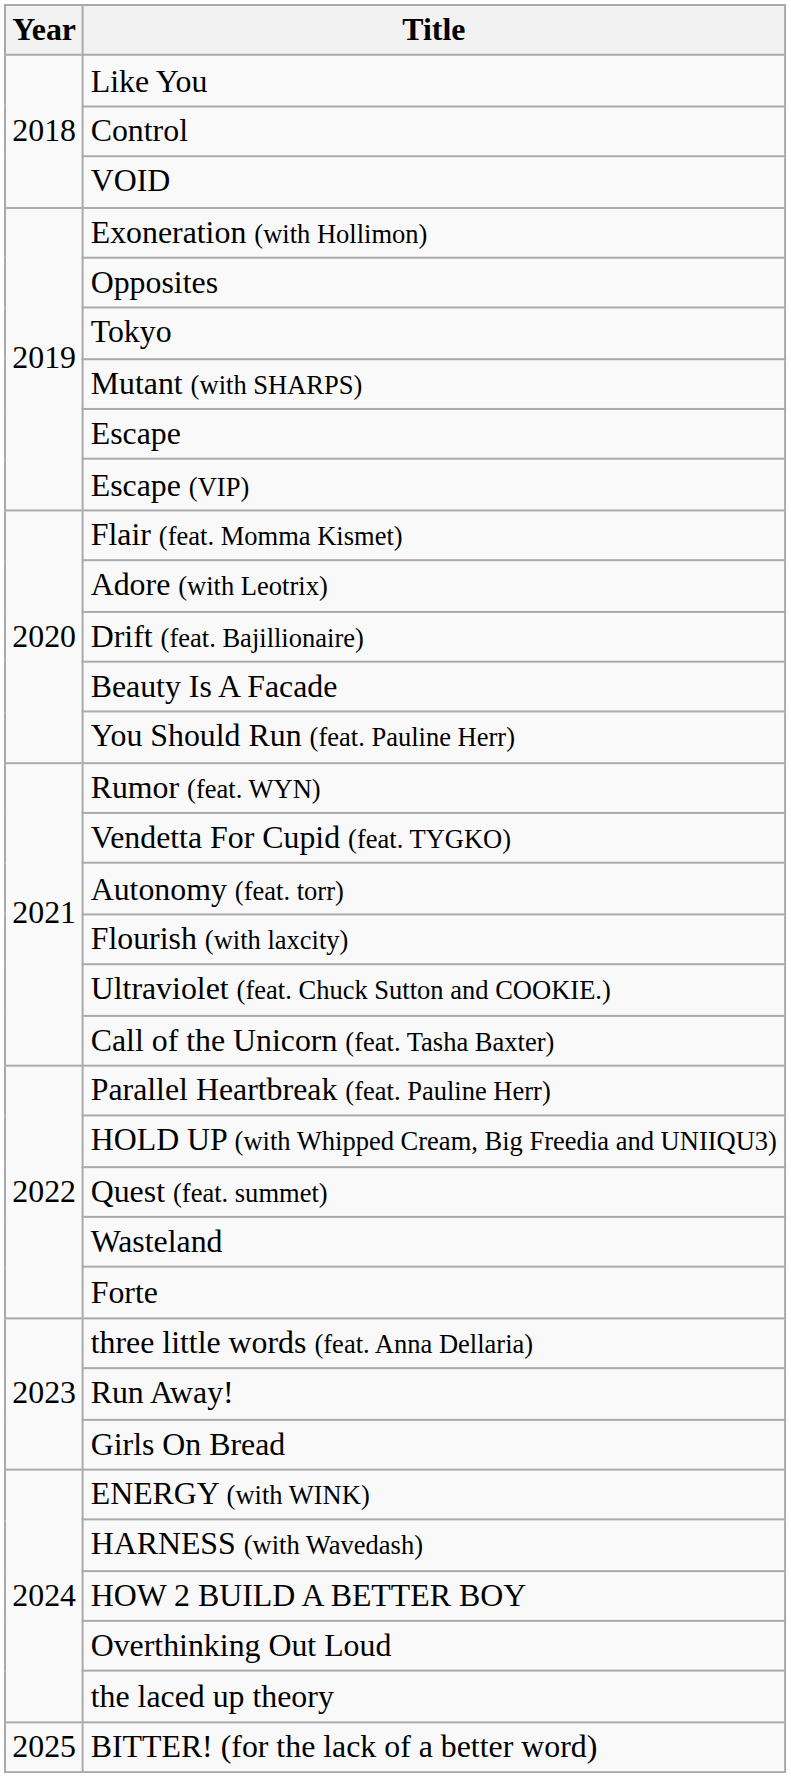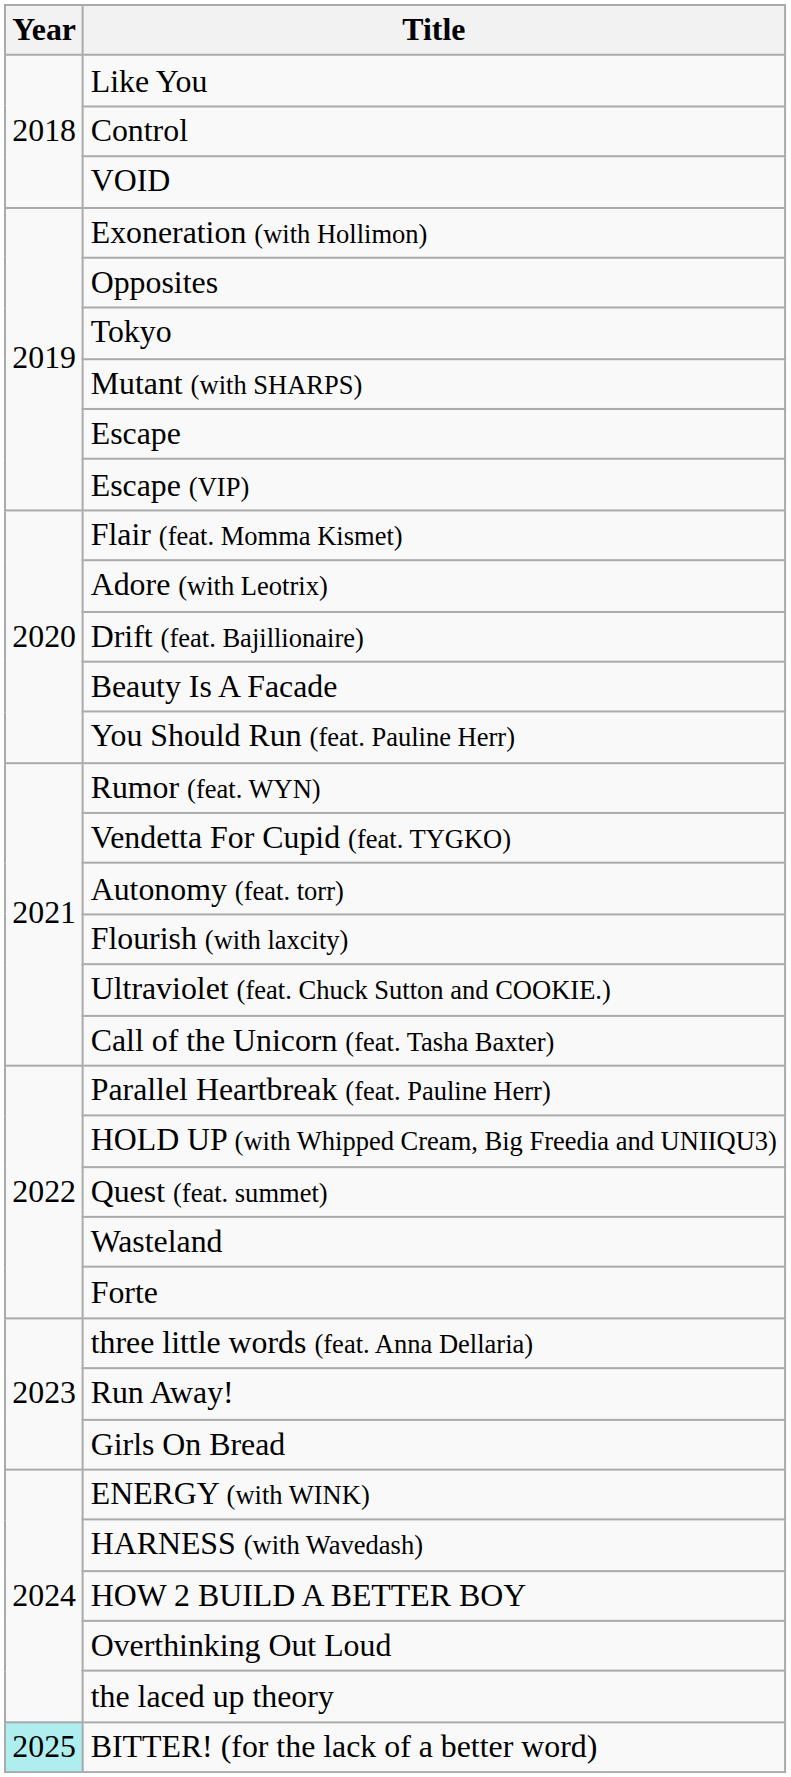(44, 1746) no background -> (44, 1746) paleturquoise background
